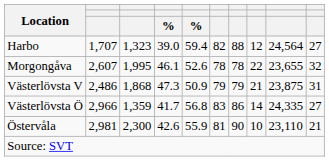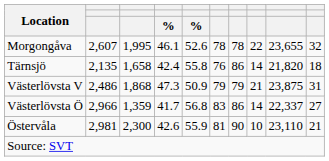- row: (23, 46)
+ row: (27, 66)
(286, 106) 24,335 -> (286, 106) 22,337
